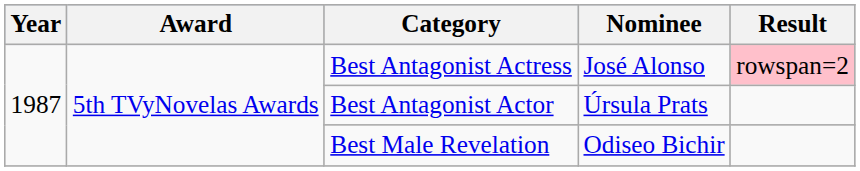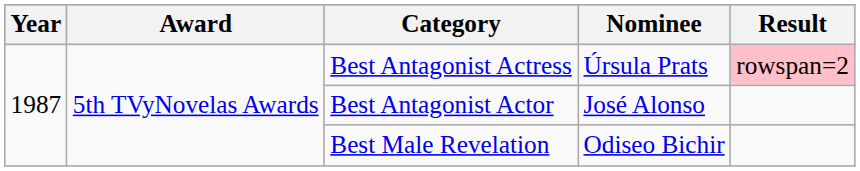(644, 64) José Alonso -> (646, 64) Úrsula Prats
(646, 104) Úrsula Prats -> (644, 104) José Alonso
